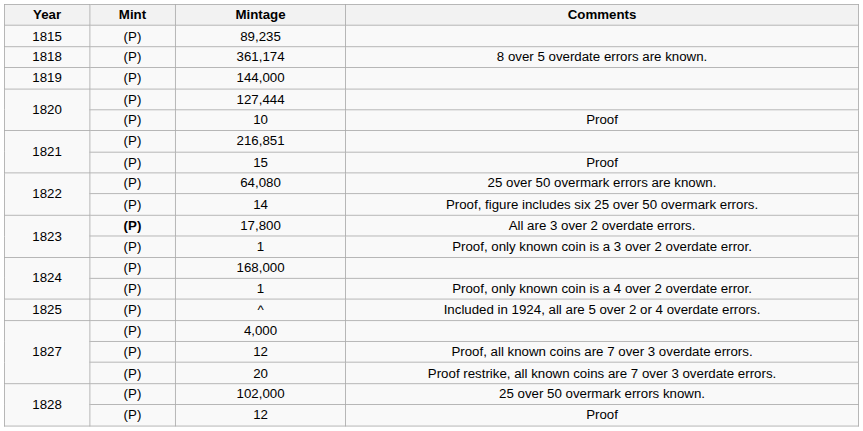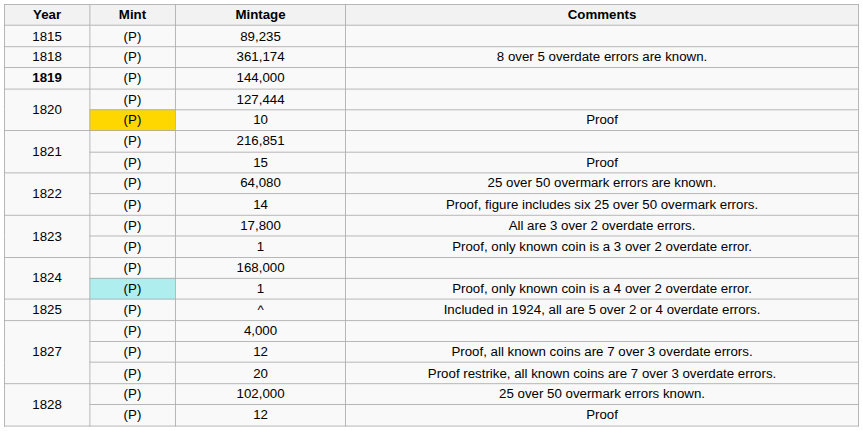(47, 78) normal -> (47, 78) bold
(132, 120) no background -> (132, 120) gold background
(132, 225) bold -> (132, 225) normal
(132, 288) no background -> (132, 288) paleturquoise background
